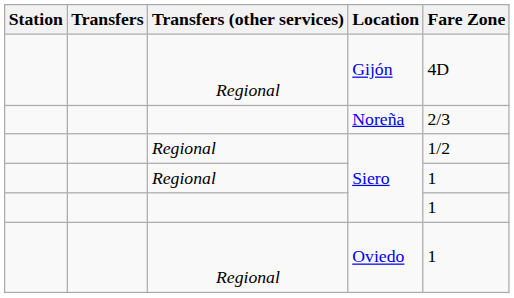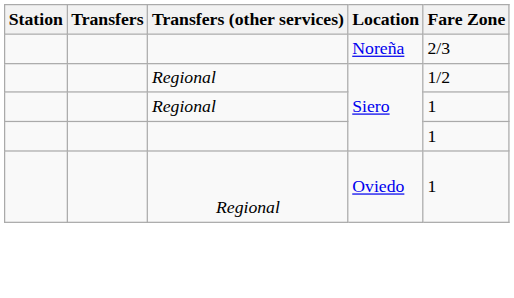- row: (248, 90)
